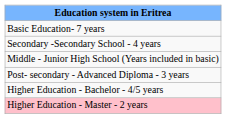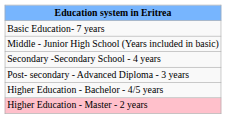(84, 43) Secondary -Secondary School - 4 years -> (113, 43) Middle - Junior High School (Years included in basic)
(113, 59) Middle - Junior High School (Years included in basic) -> (84, 59) Secondary -Secondary School - 4 years
